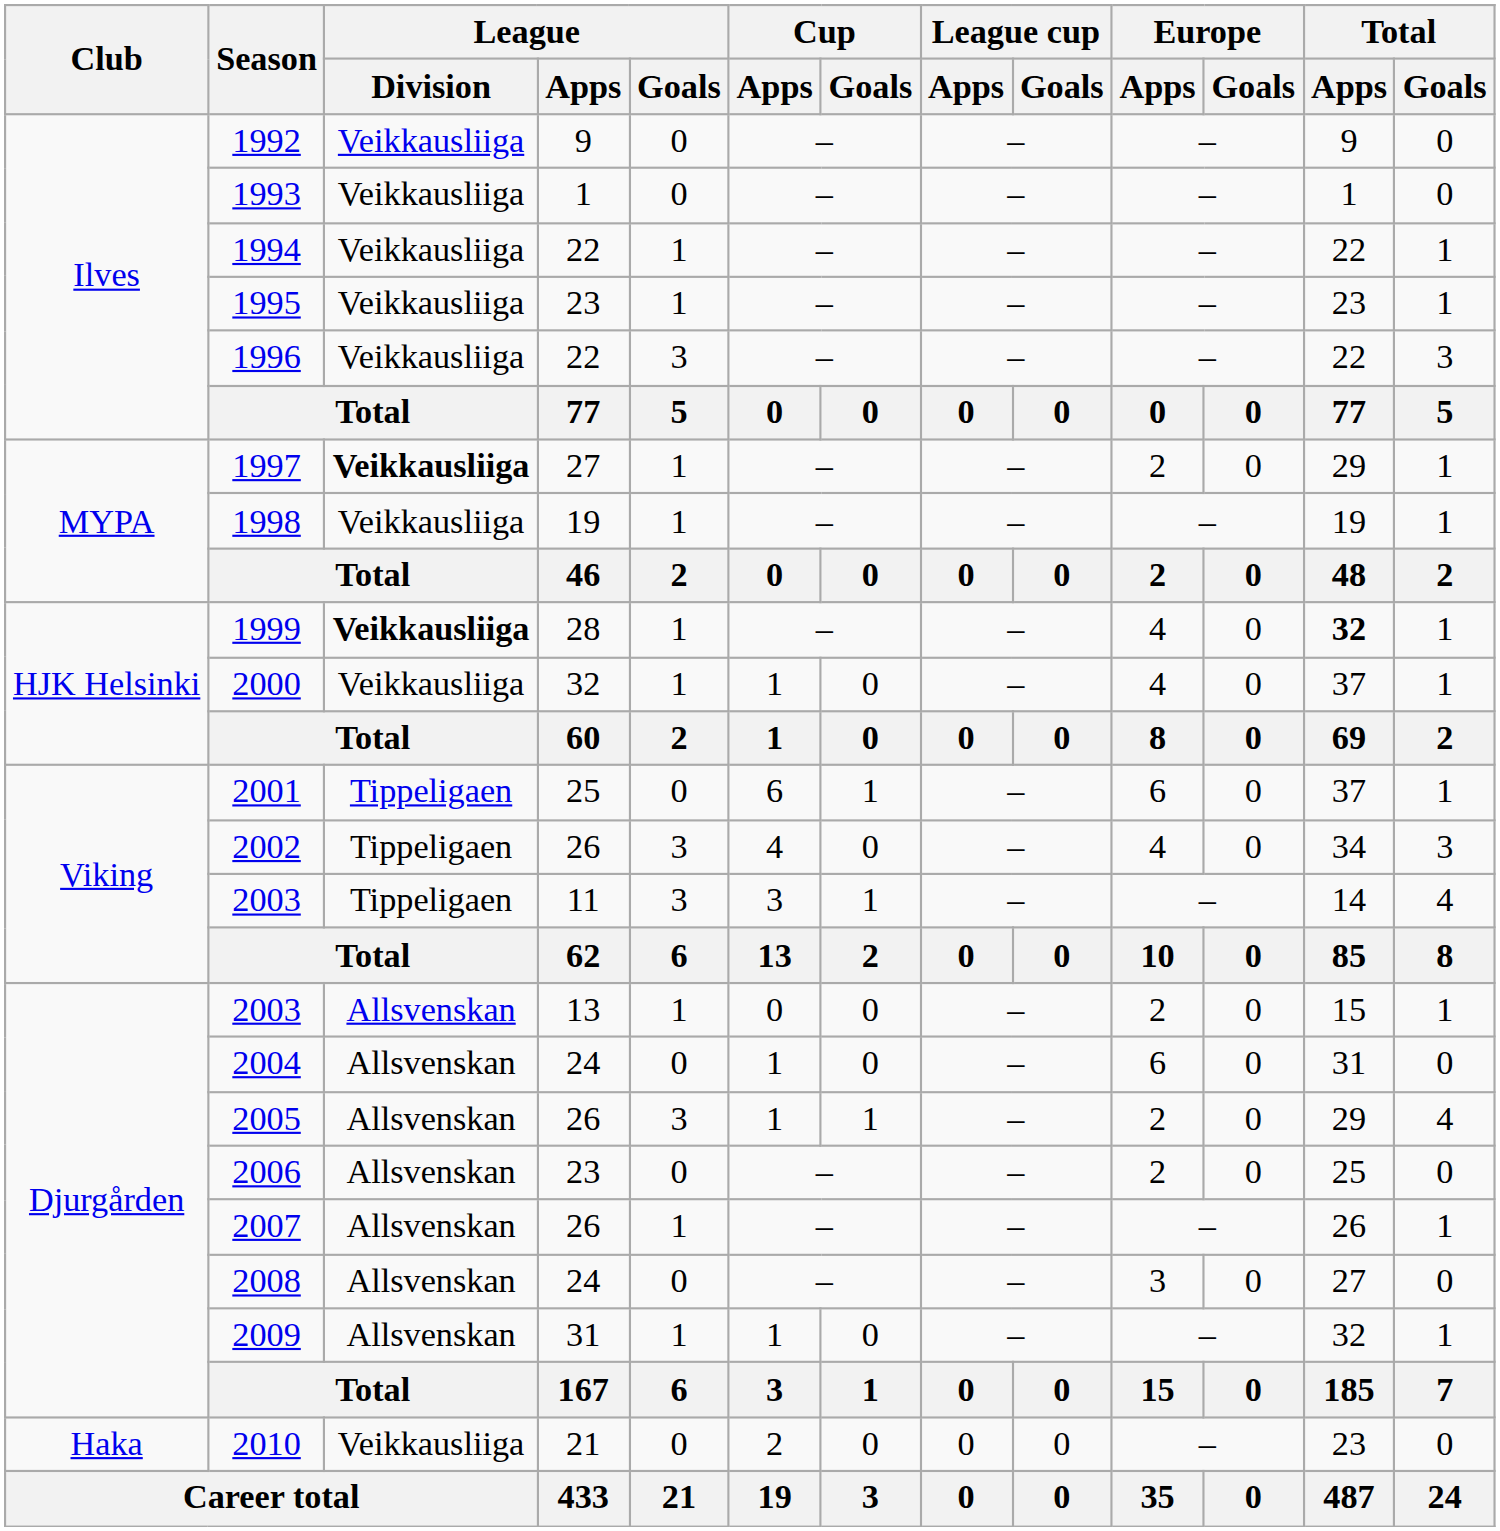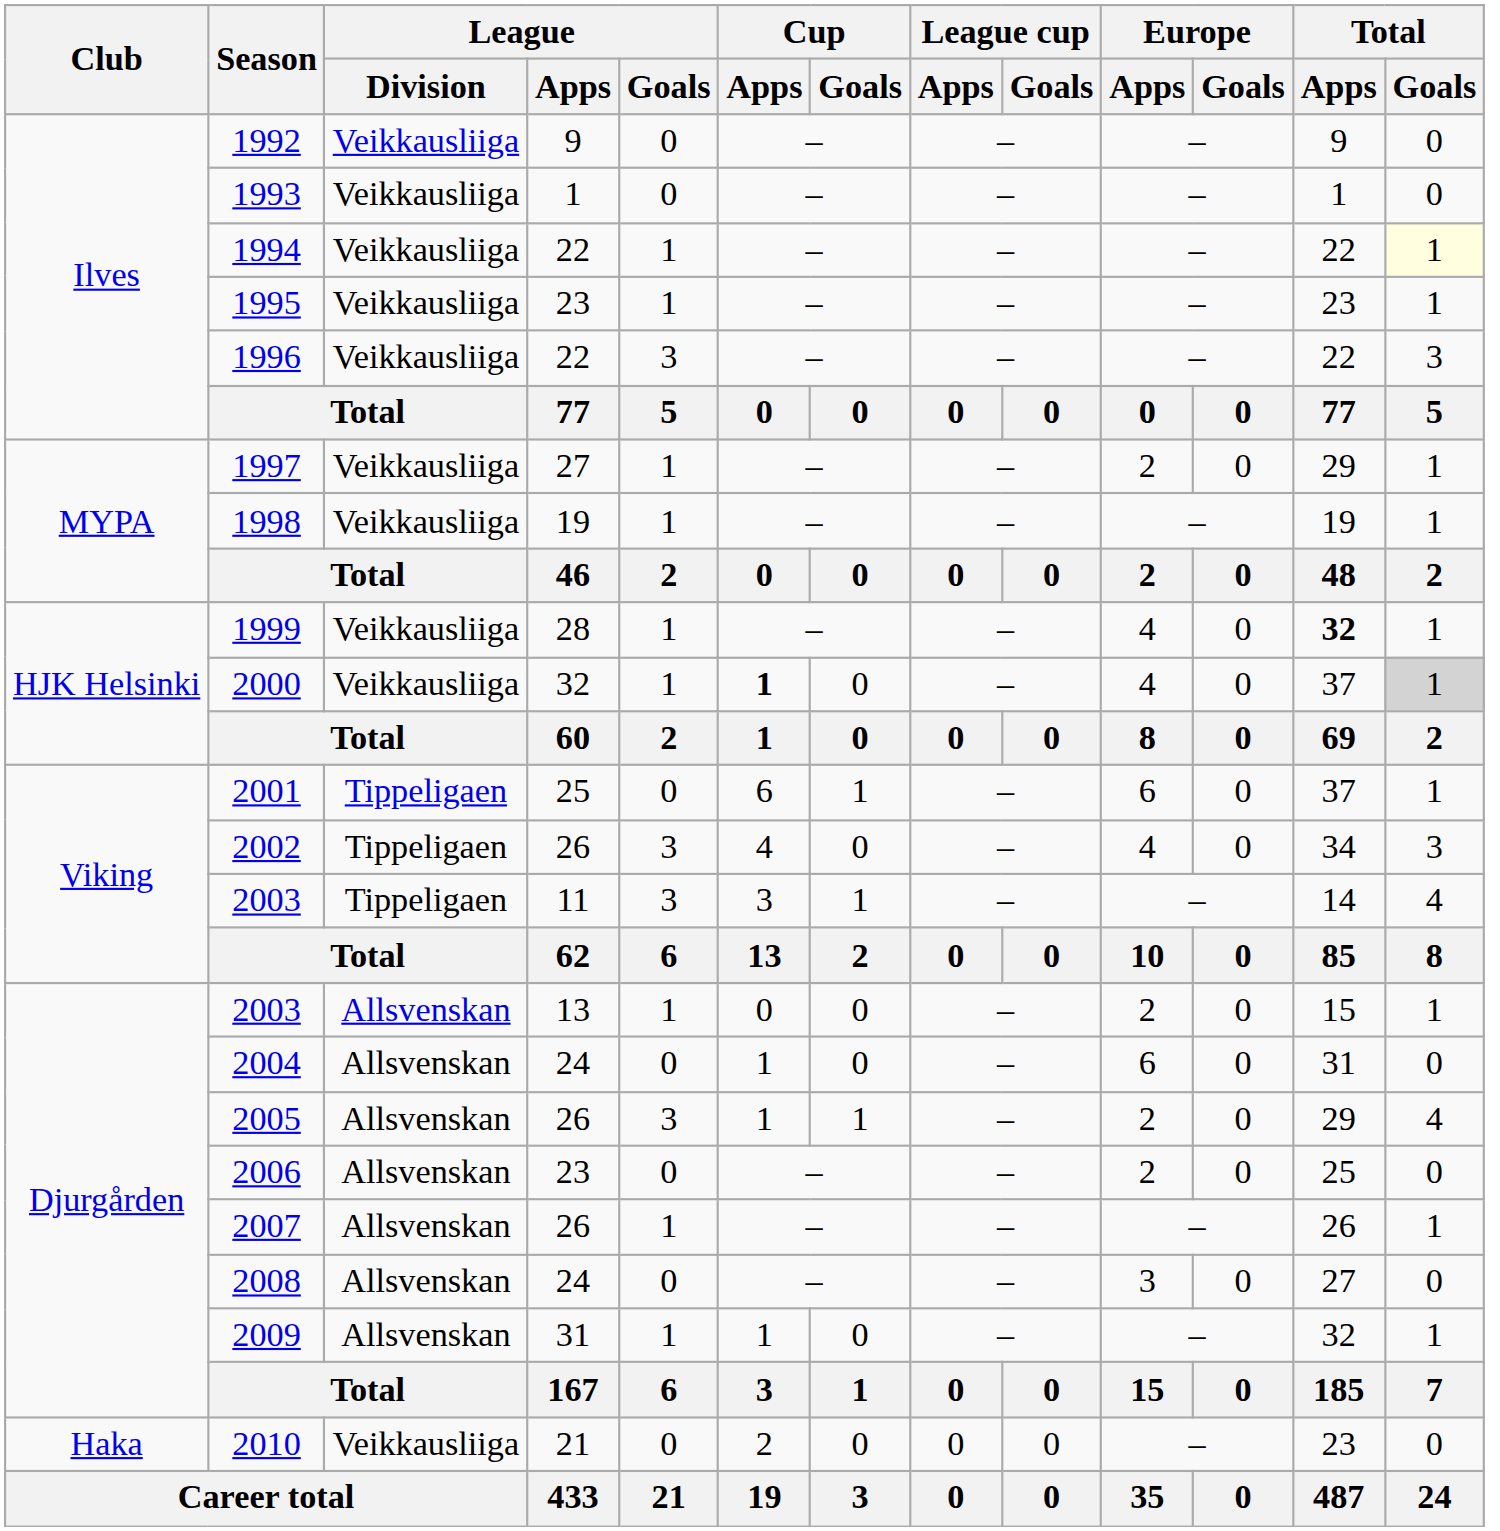(1445, 248) no background -> (1434, 248) lightyellow background
(431, 466) bold -> (426, 466) normal
(431, 628) bold -> (426, 628) normal
(775, 683) normal -> (764, 683) bold
(1445, 683) no background -> (1434, 683) lightgrey background
